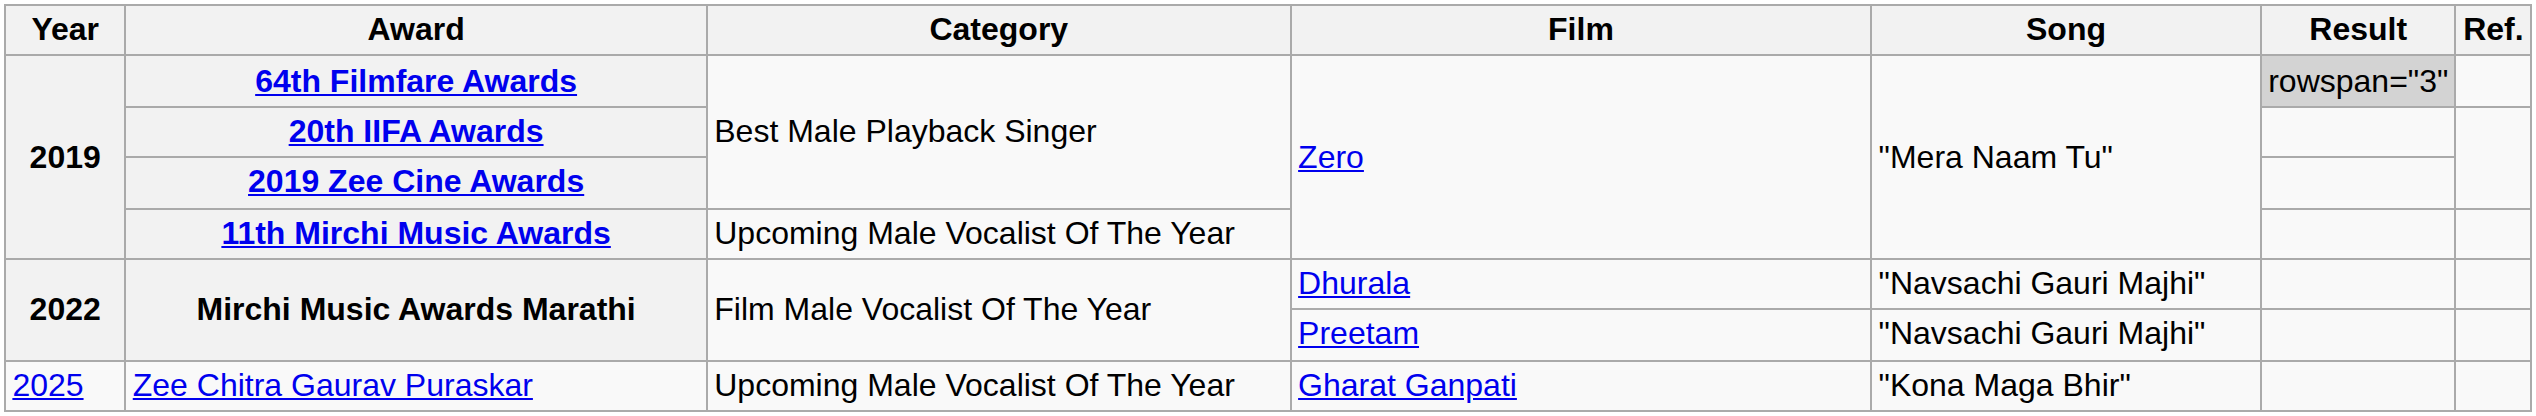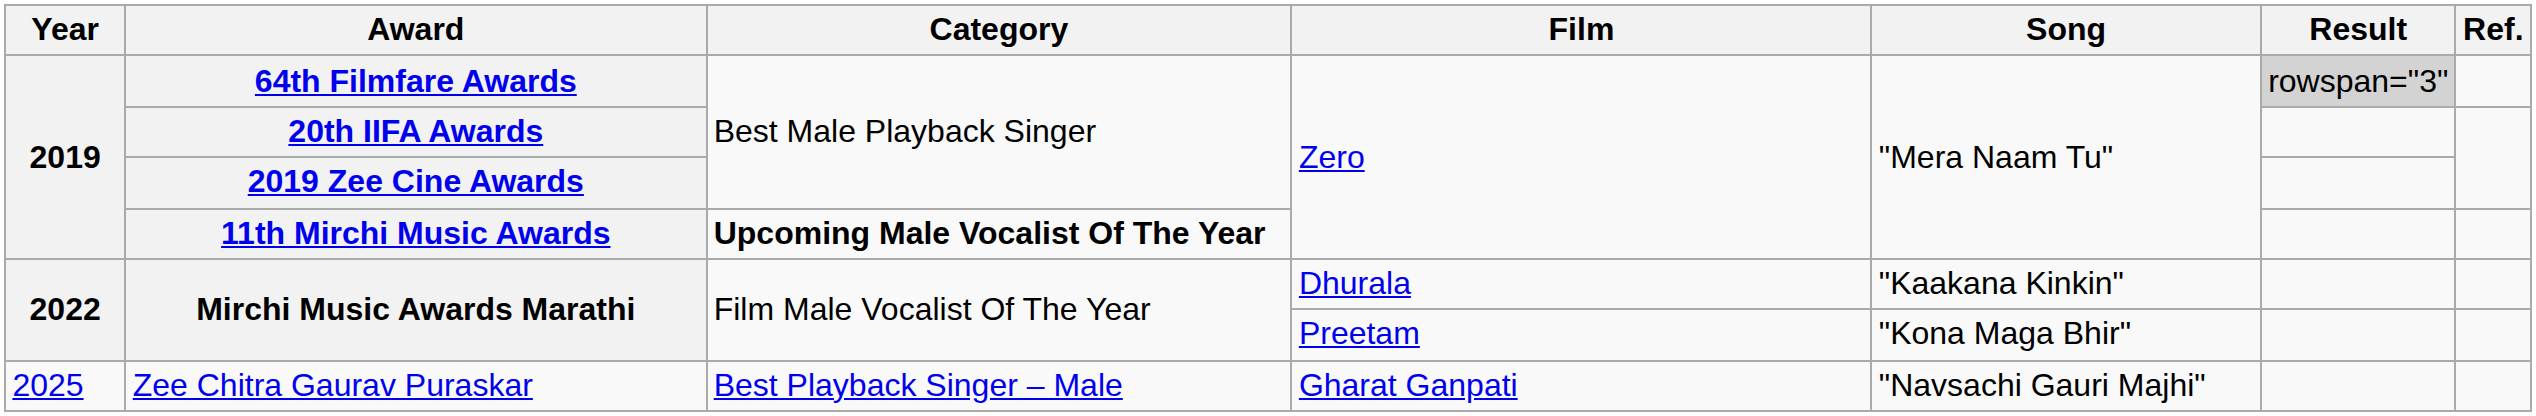(975, 232) normal -> (990, 232) bold
(2042, 283) "Navsachi Gauri Majhi" -> (2001, 283) "Kaakana Kinkin"
(2042, 334) "Navsachi Gauri Majhi" -> (2005, 334) "Kona Maga Bhir"
(975, 385) Upcoming Male Vocalist Of The Year -> (918, 385) Best Playback Singer – Male
(2005, 385) "Kona Maga Bhir" -> (2042, 385) "Navsachi Gauri Majhi"
